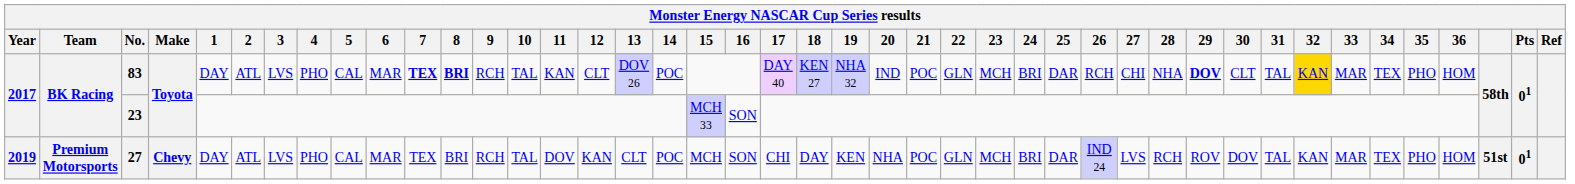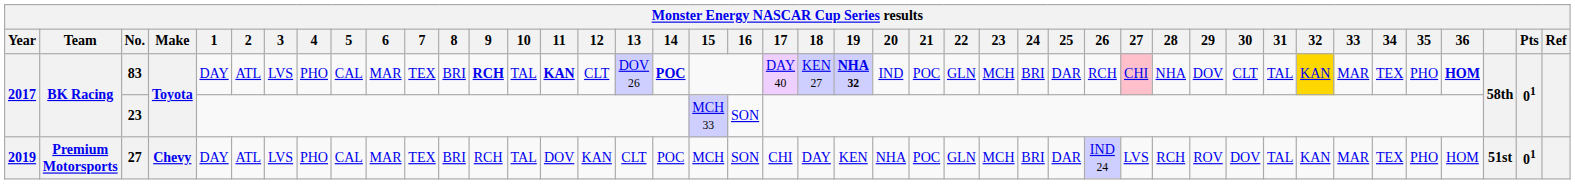(423, 74) bold -> (422, 74) normal
(456, 74) bold -> (454, 74) normal
(490, 74) normal -> (488, 74) bold
(560, 74) normal -> (559, 74) bold
(670, 74) normal -> (671, 74) bold
(851, 73) normal -> (853, 74) bold
(1133, 74) no background -> (1136, 74) pink background
(1205, 74) bold -> (1208, 74) normal
(1459, 74) normal -> (1462, 74) bold
